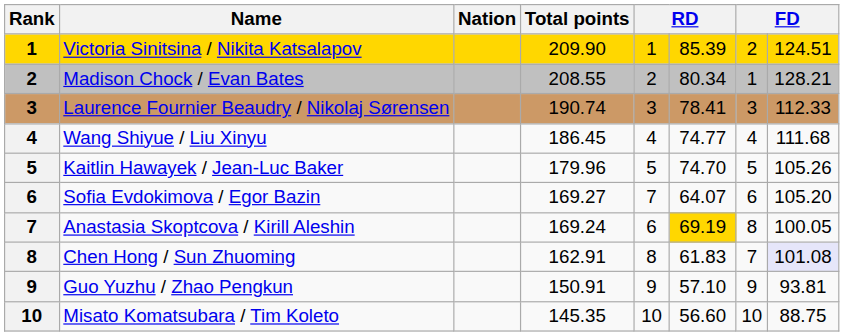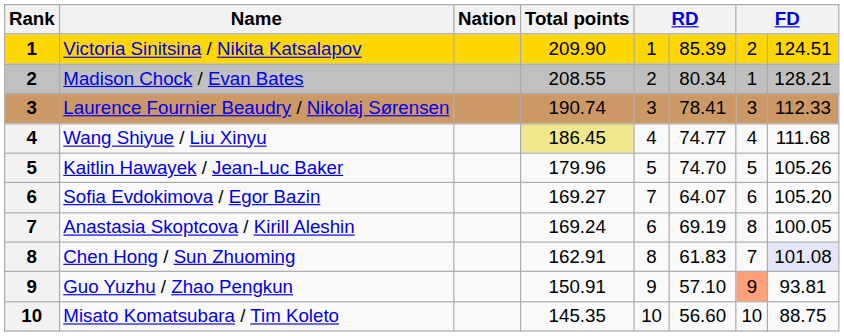(577, 138) no background -> (577, 138) khaki background
(703, 227) gold background -> (703, 227) no background
(752, 286) no background -> (752, 286) lightsalmon background
